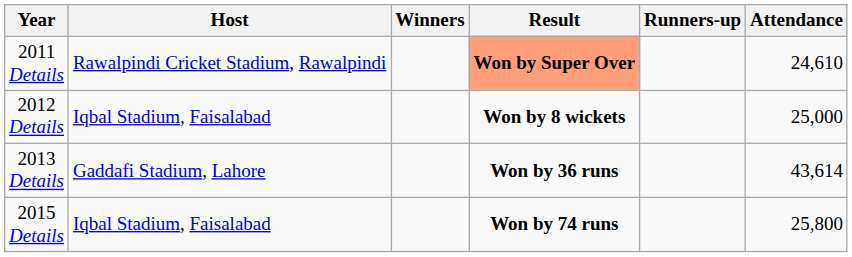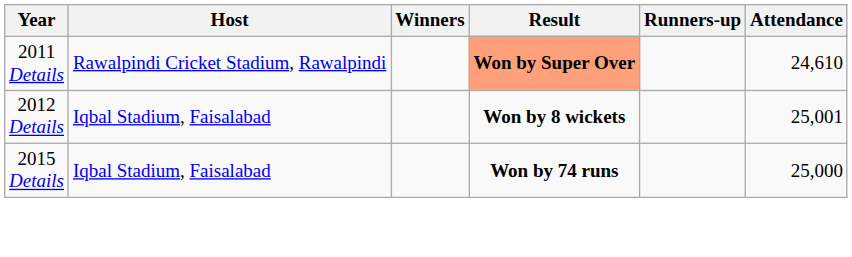(817, 116) 25,000 -> (817, 116) 25,001
- row: (37, 170)
(817, 224) 25,800 -> (817, 170) 25,000
